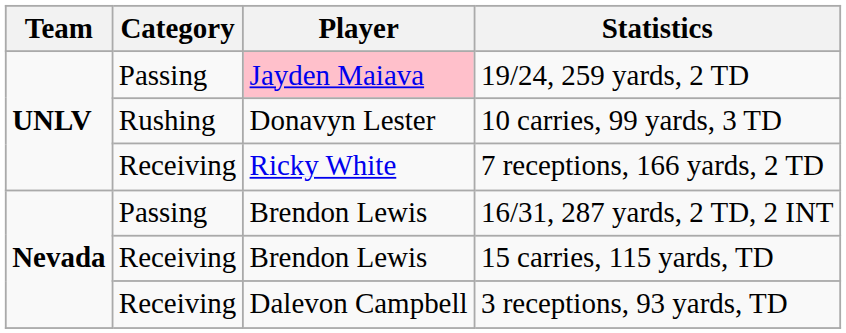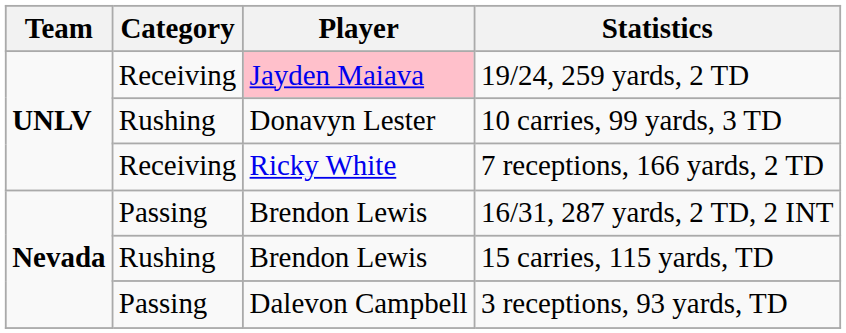(163, 74) Passing -> (178, 74) Receiving
(178, 258) Receiving -> (167, 258) Rushing
(178, 303) Receiving -> (163, 303) Passing
